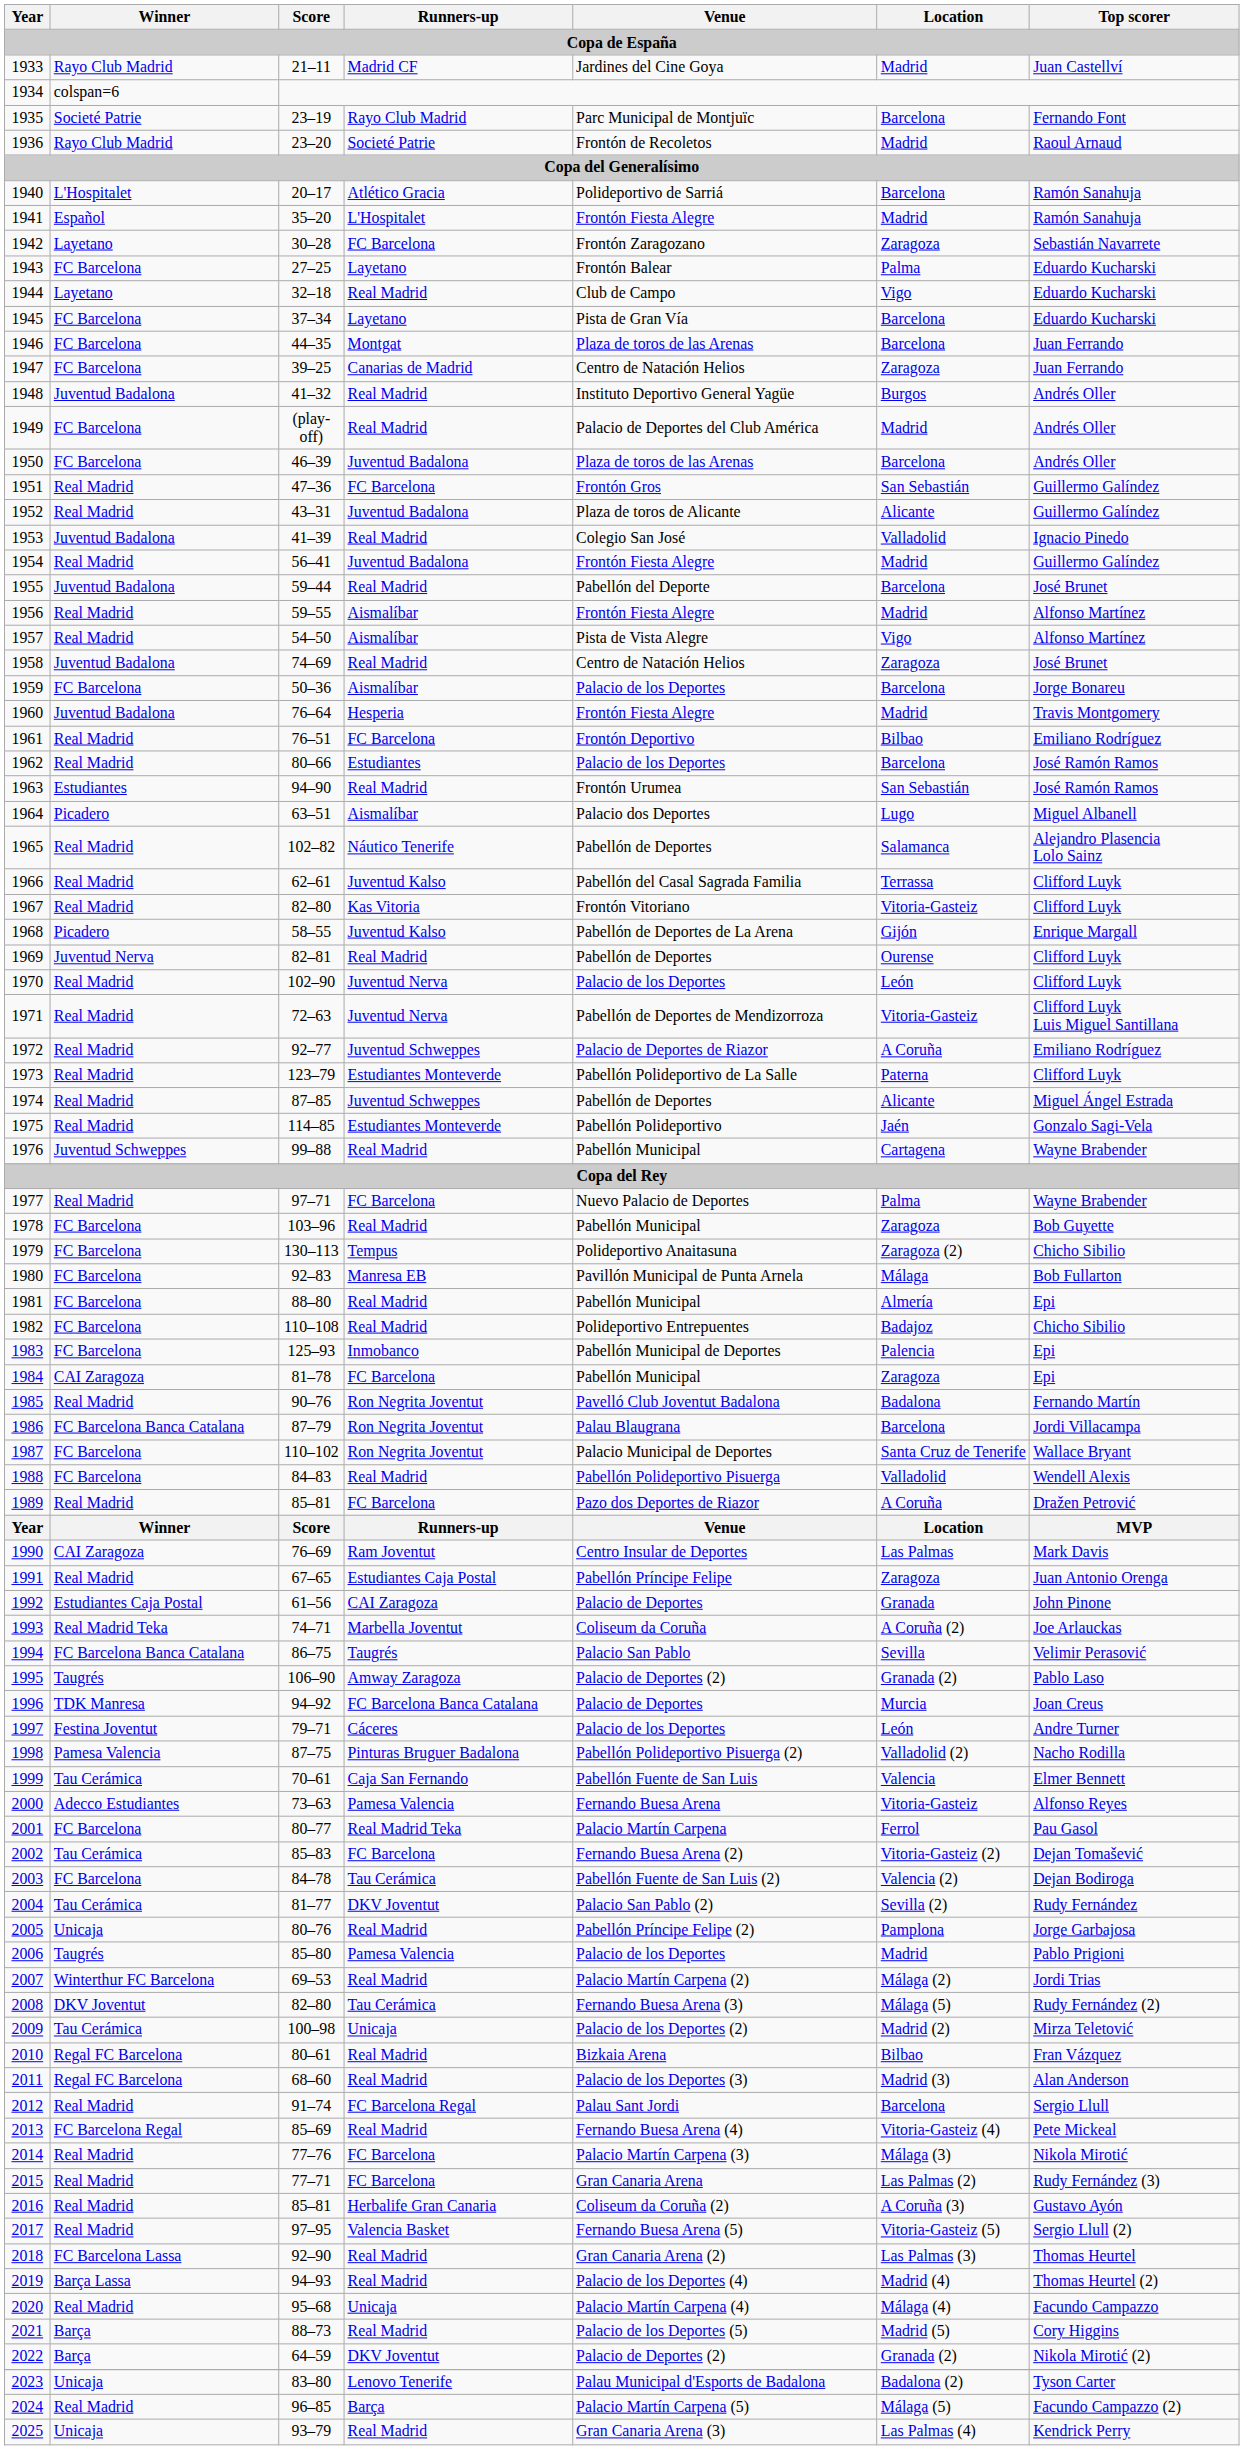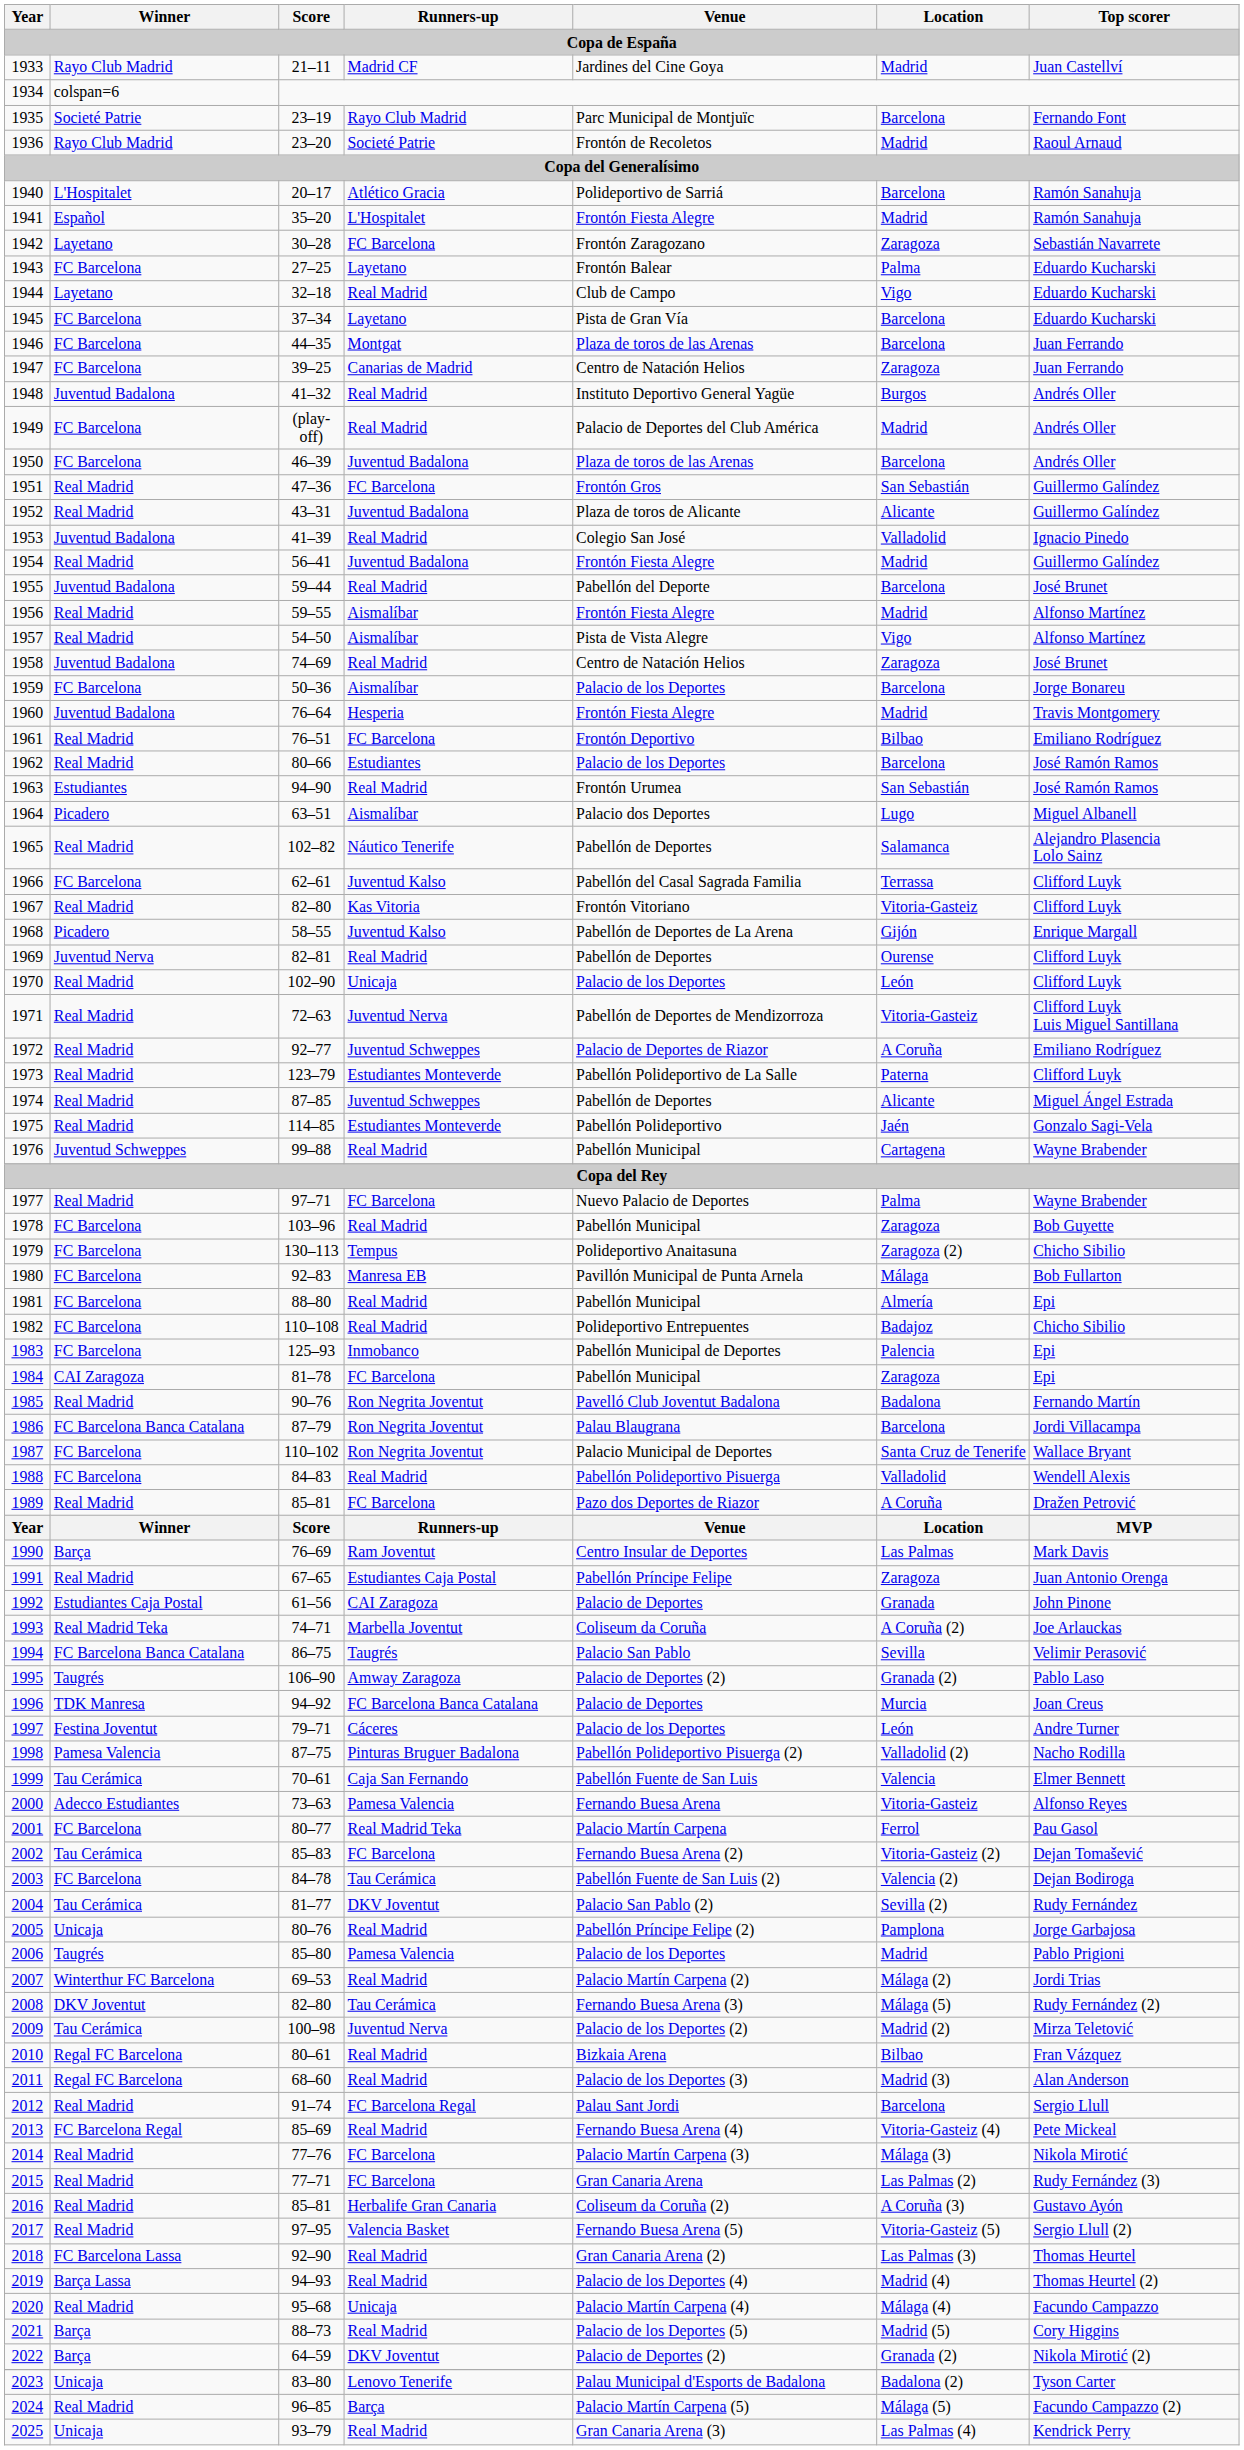(94, 881) Real Madrid -> (98, 881) FC Barcelona
(397, 982) Juventud Nerva -> (372, 982) Unicaja
(99, 1552) CAI Zaragoza -> (72, 1552) Barça
(372, 2029) Unicaja -> (397, 2029) Juventud Nerva
